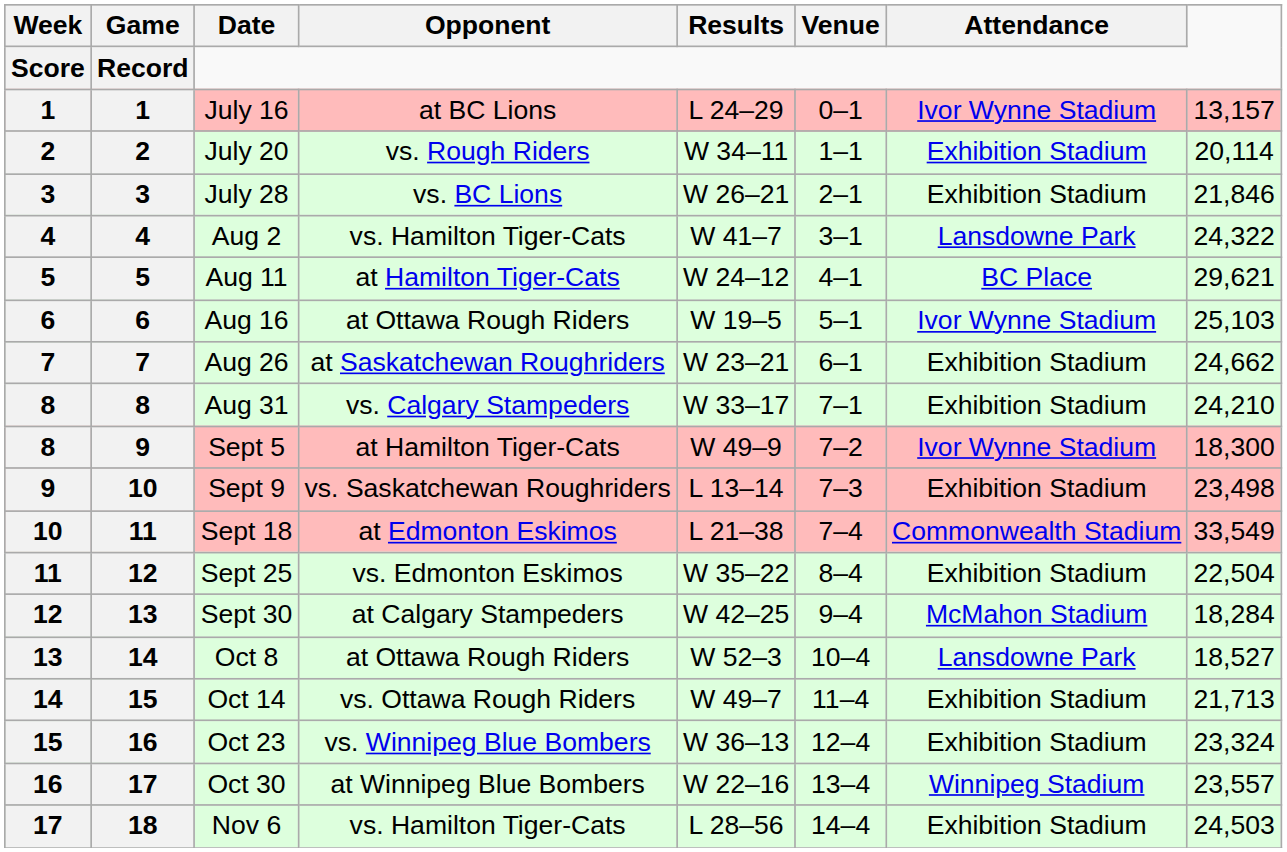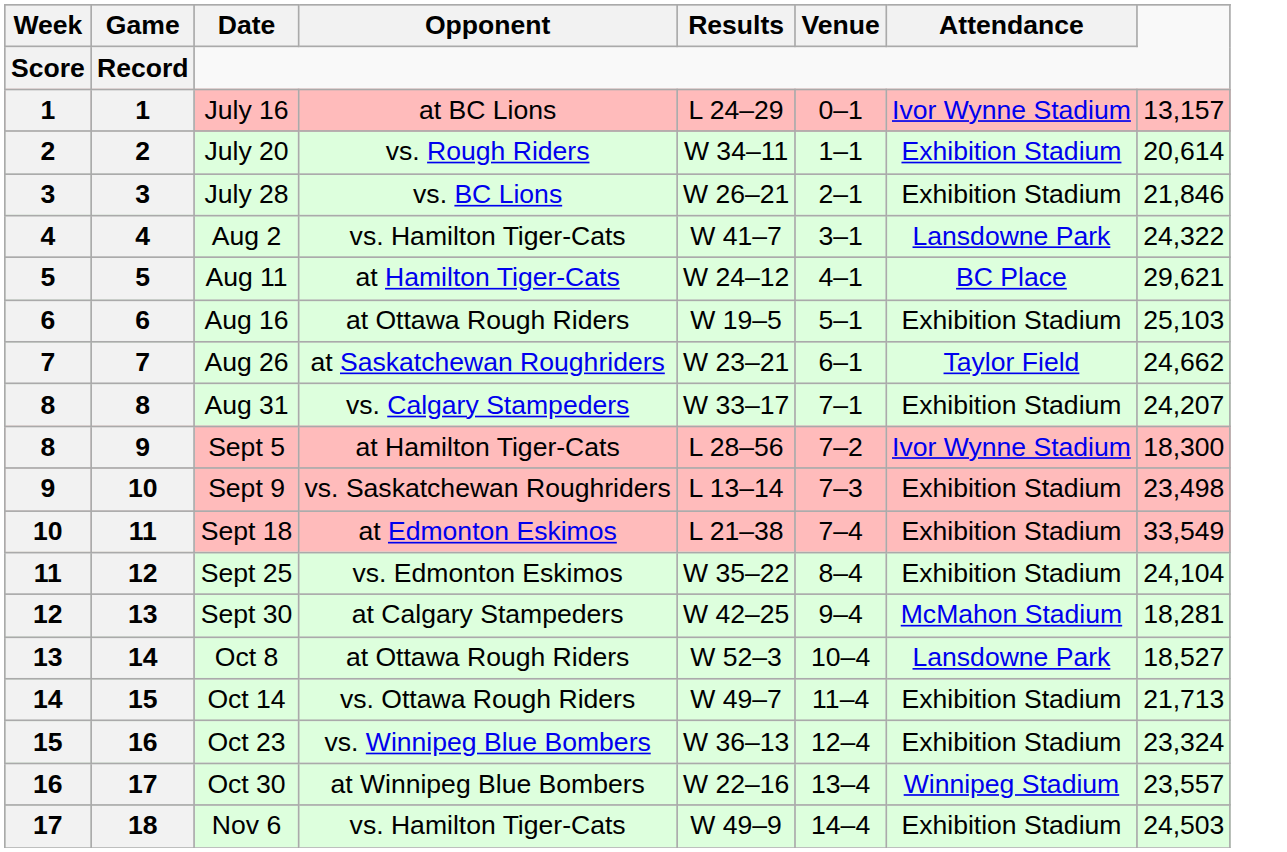(1234, 151) 20,114 -> (1184, 151) 20,614
(1037, 320) Ivor Wynne Stadium -> (1011, 320) Exhibition Stadium
(1037, 362) Exhibition Stadium -> (1011, 362) Taylor Field
(1234, 404) 24,210 -> (1184, 404) 24,207
(736, 446) W 49–9 -> (736, 446) L 28–56
(1037, 531) Commonwealth Stadium -> (1011, 531) Exhibition Stadium
(1234, 573) 22,504 -> (1184, 573) 24,104
(1234, 615) 18,284 -> (1184, 615) 18,281
(736, 825) L 28–56 -> (736, 825) W 49–9
